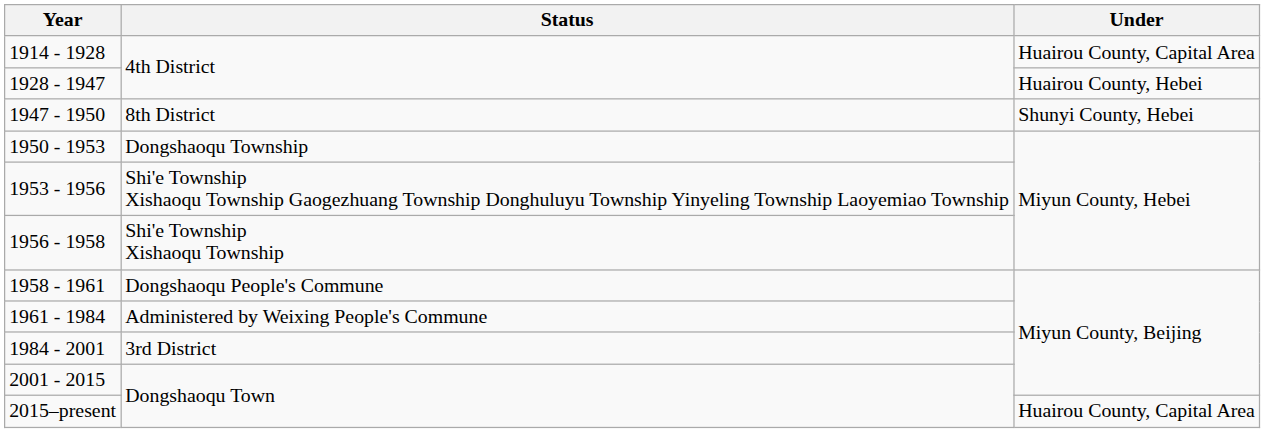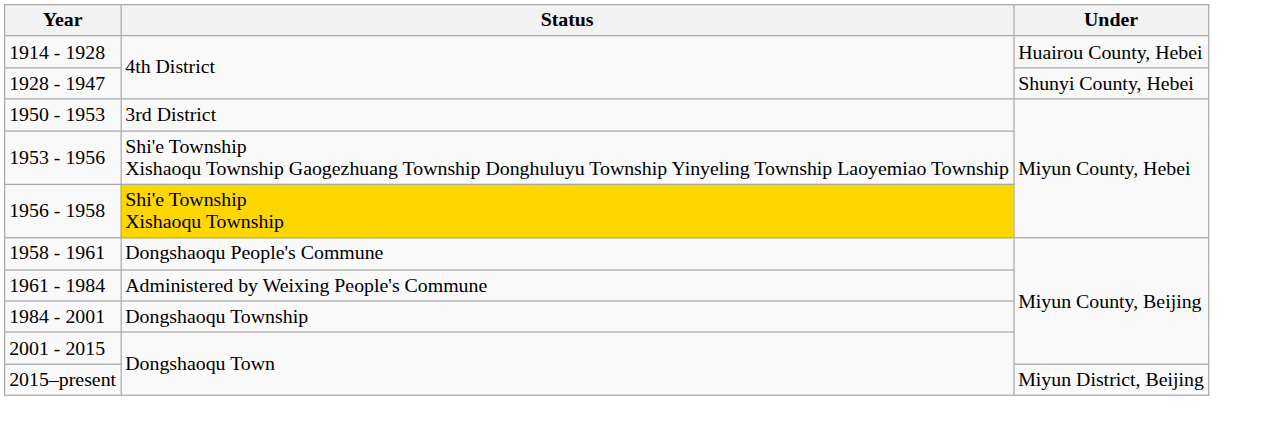(1137, 51) Huairou County, Capital Area -> (1110, 51) Huairou County, Hebei
(1110, 83) Huairou County, Hebei -> (1106, 83) Shunyi County, Hebei
- row: (57, 114)
(217, 146) Dongshaoqu Township -> (171, 114) 3rd District
(205, 242) no background -> (205, 211) gold background
(171, 348) 3rd District -> (217, 316) Dongshaoqu Township
(1137, 410) Huairou County, Capital Area -> (1111, 379) Miyun District, Beijing
